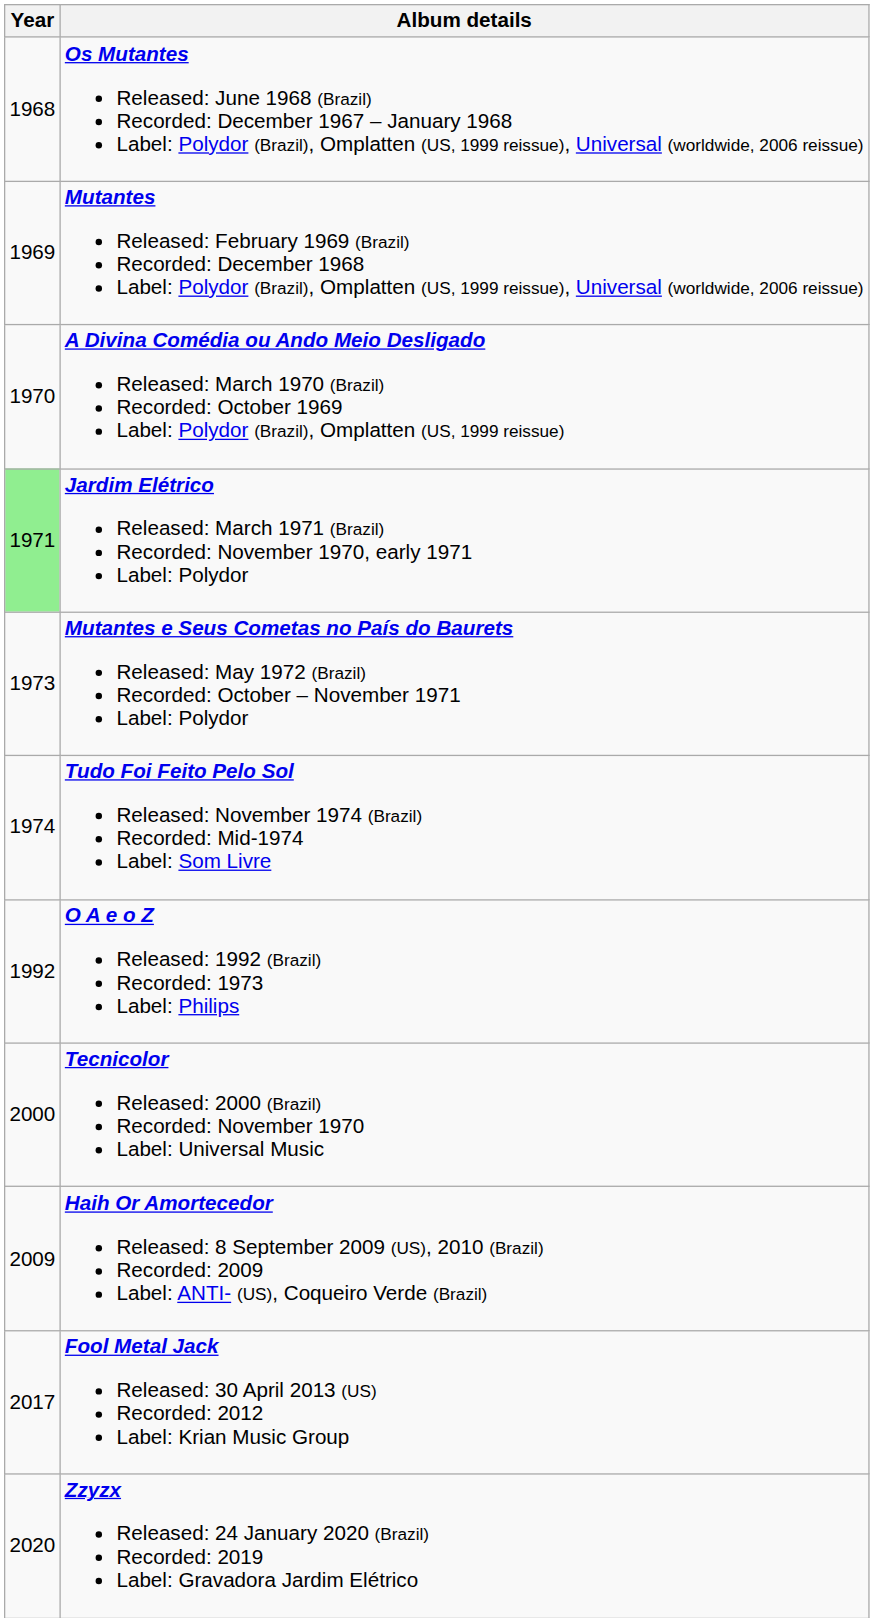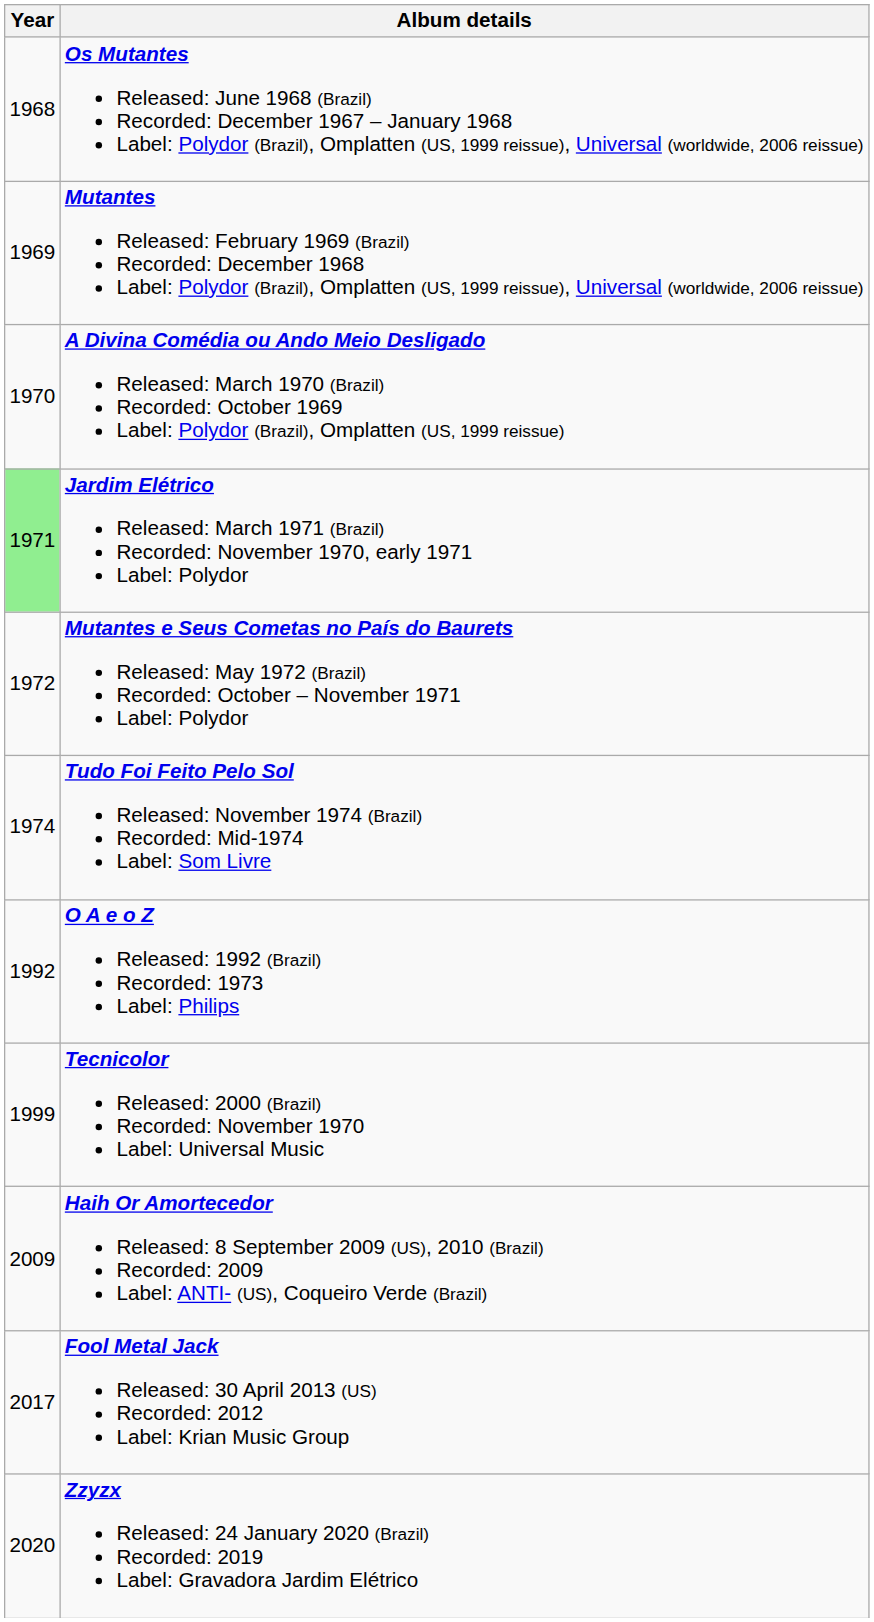(32, 683) 1973 -> (32, 683) 1972
(32, 1114) 2000 -> (32, 1114) 1999
